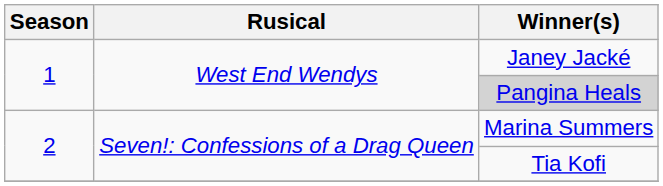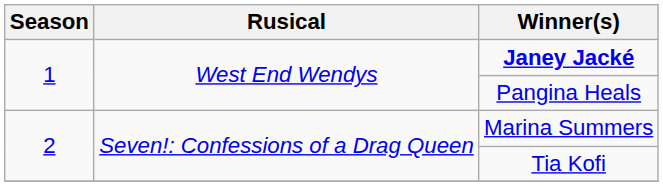(569, 57) normal -> (569, 57) bold
(569, 92) lightgrey background -> (569, 92) no background
